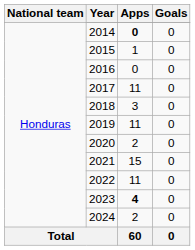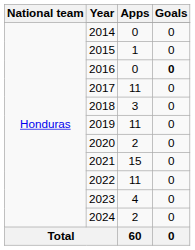(135, 32) bold -> (135, 32) normal
(171, 69) normal -> (171, 69) bold
(135, 198) bold -> (135, 198) normal
